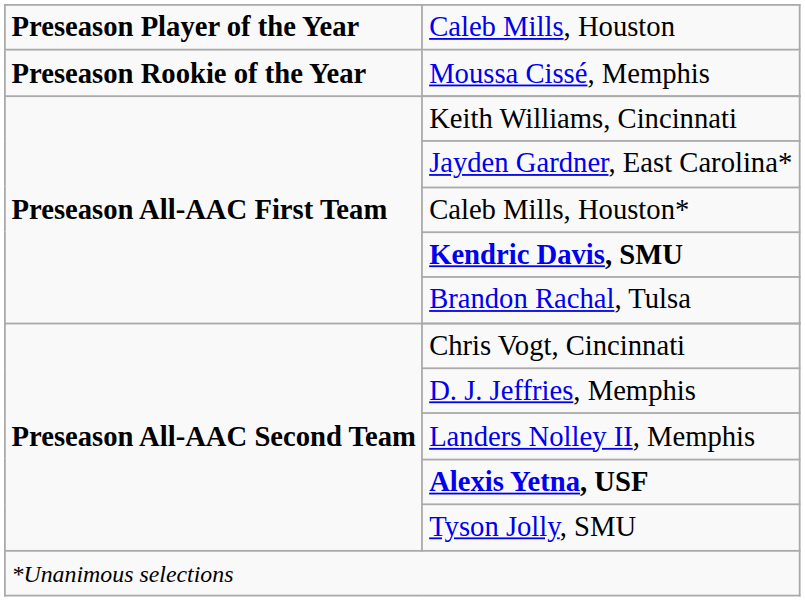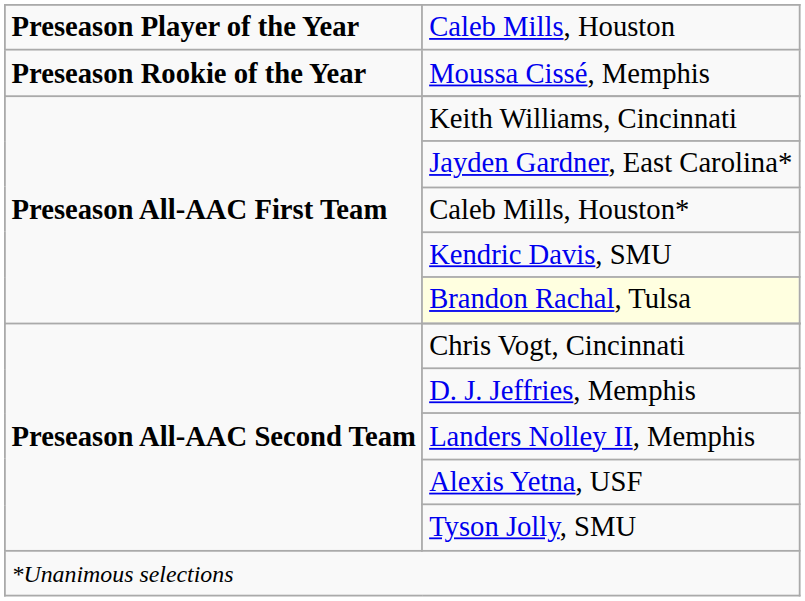(556, 254) bold -> (550, 254) normal
(560, 299) no background -> (560, 299) lightyellow background
(539, 481) bold -> (536, 481) normal
